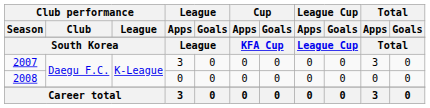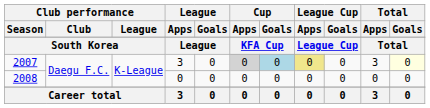(245, 62) no background -> (245, 62) lightgrey background
(277, 62) no background -> (277, 62) lightblue background
(310, 62) no background -> (310, 62) khaki background
(407, 62) no background -> (407, 62) lightyellow background
